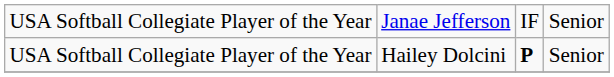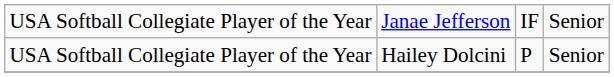(527, 54) bold -> (526, 54) normal
